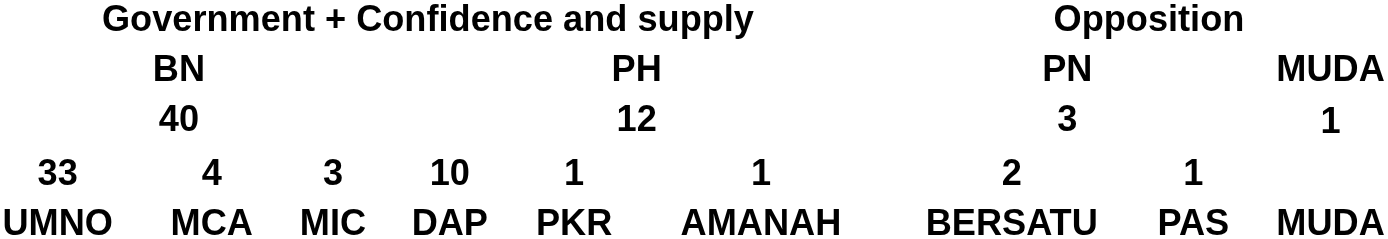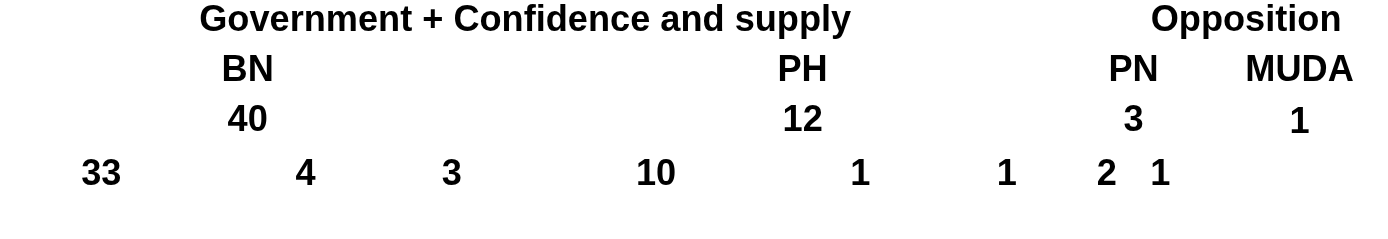- row: (58, 222)
